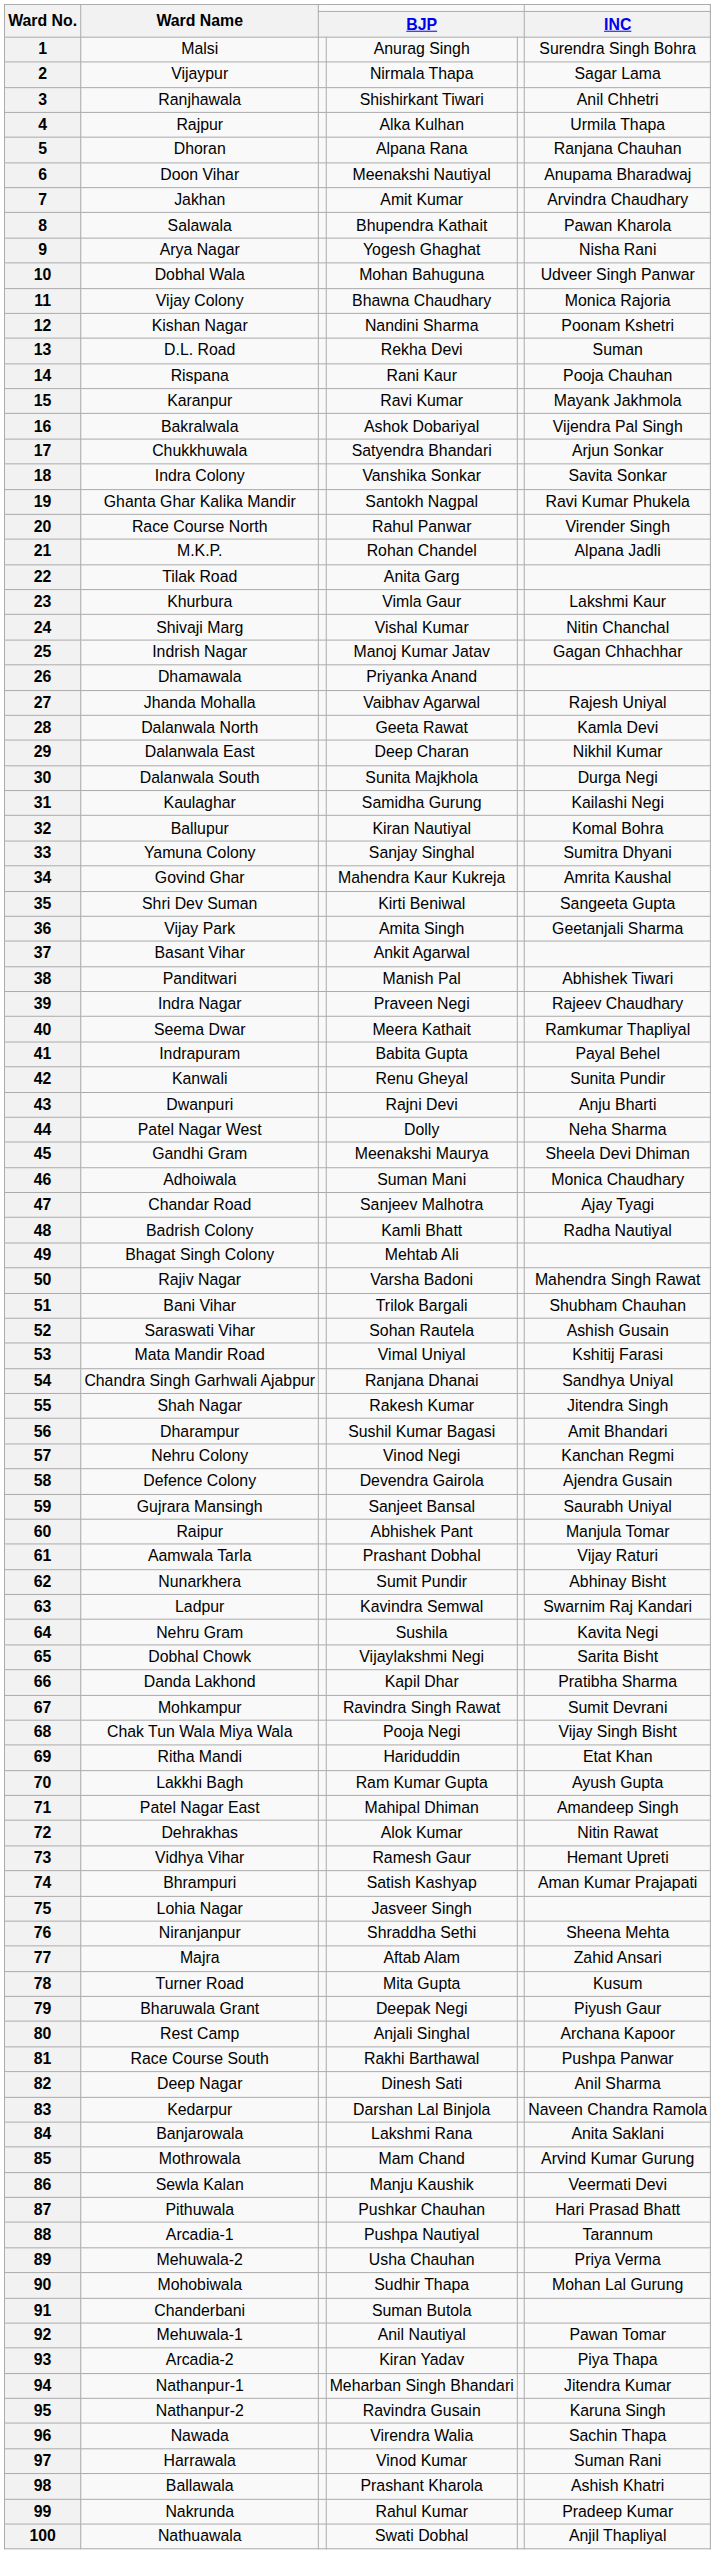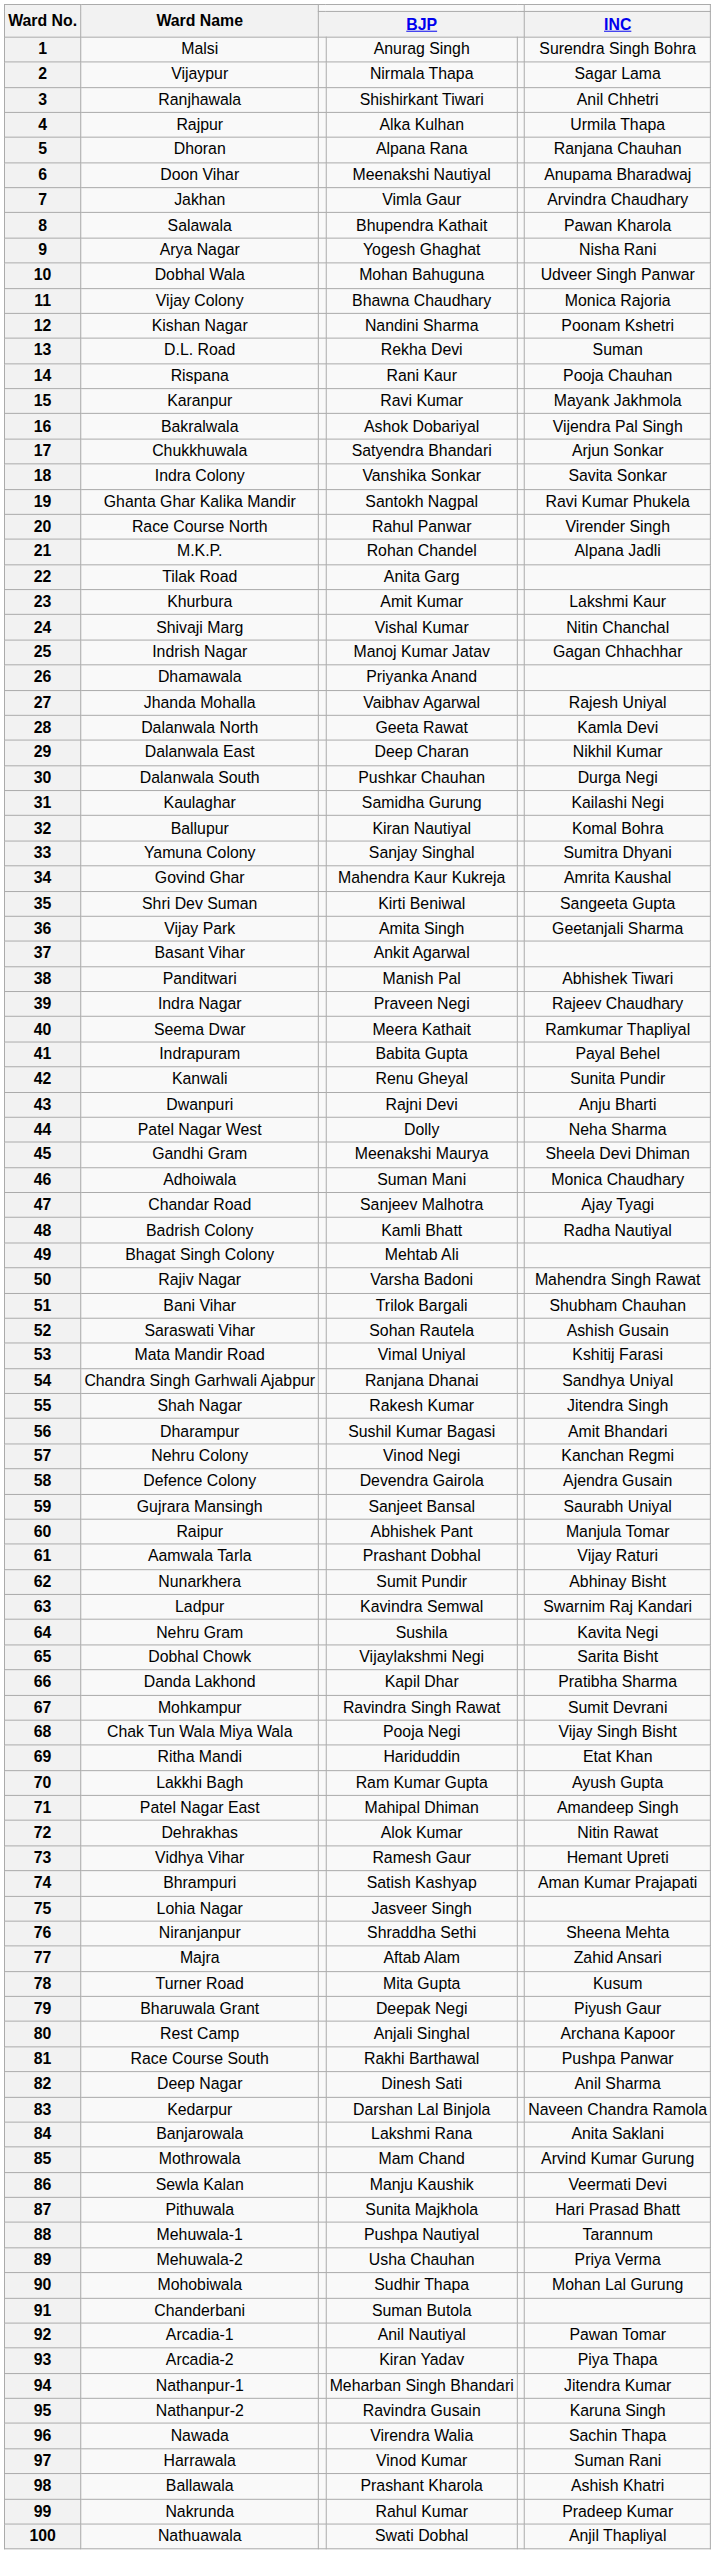(422, 200) Amit Kumar -> (422, 200) Vimla Gaur
(422, 602) Vimla Gaur -> (422, 602) Amit Kumar
(422, 777) Sunita Majkhola -> (422, 777) Pushkar Chauhan
(422, 2209) Pushkar Chauhan -> (422, 2209) Sunita Majkhola
(200, 2235) Arcadia-1 -> (200, 2235) Mehuwala-1
(200, 2335) Mehuwala-1 -> (200, 2335) Arcadia-1
